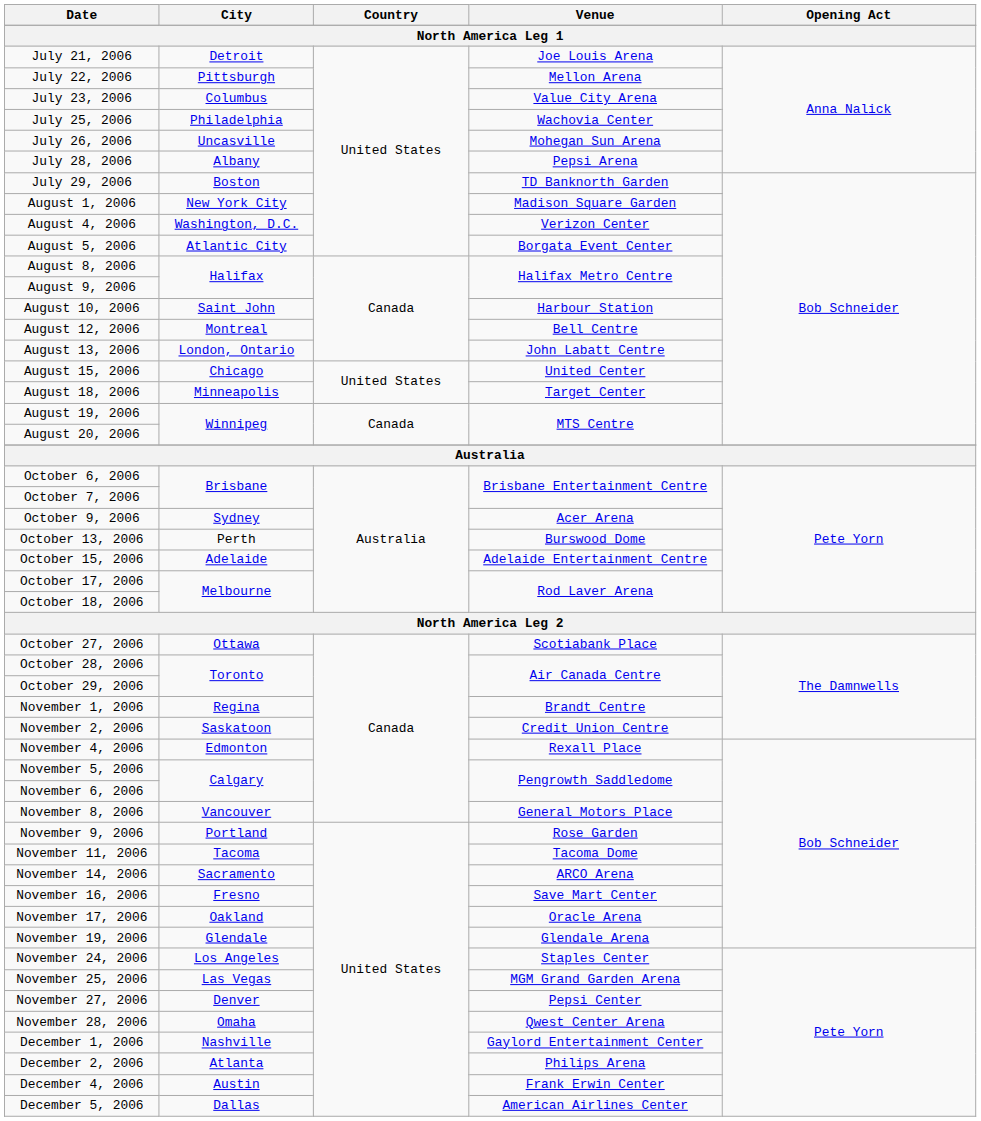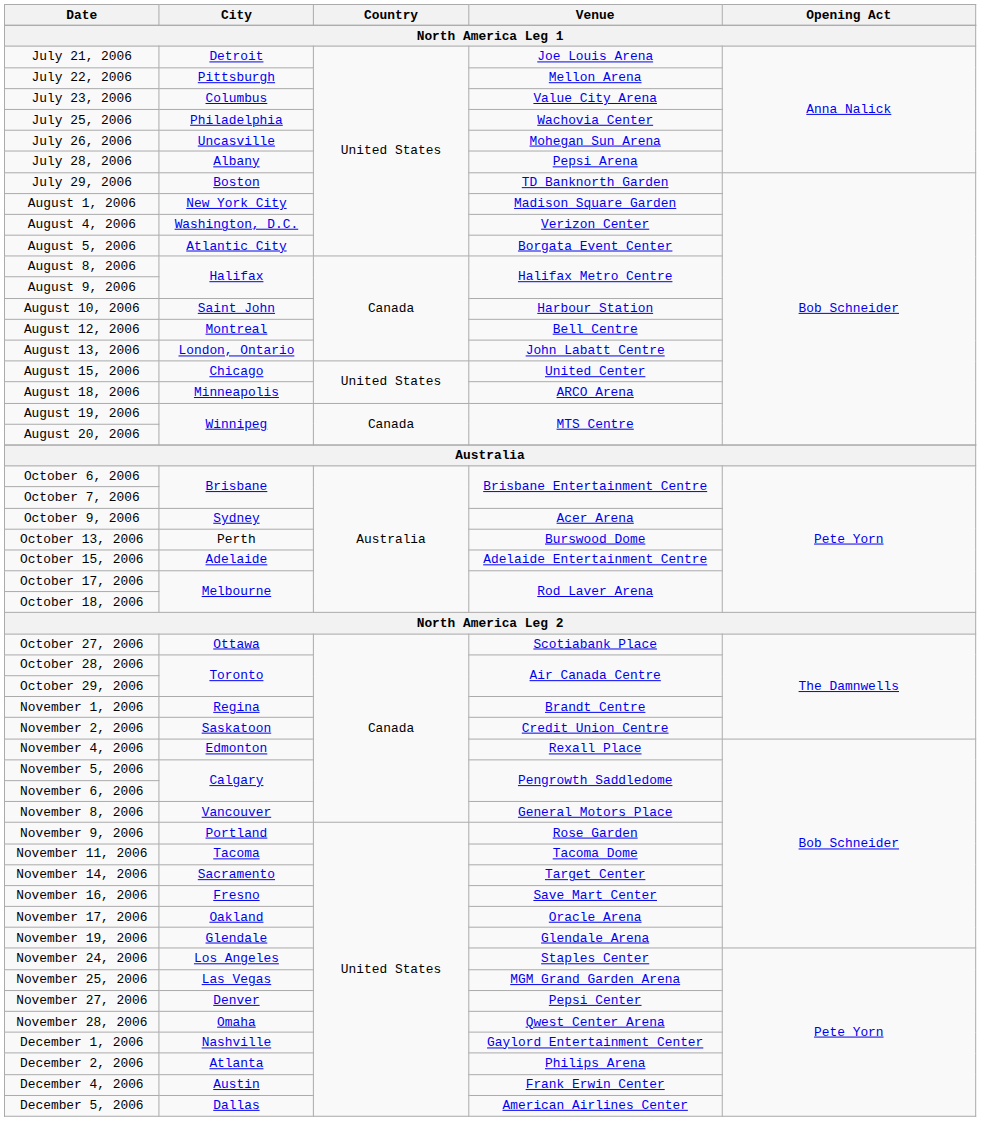(595, 393) Target Center -> (595, 393) ARCO Arena
(595, 875) ARCO Arena -> (595, 875) Target Center
